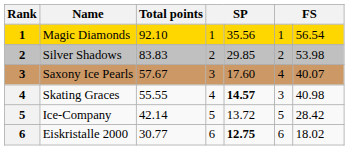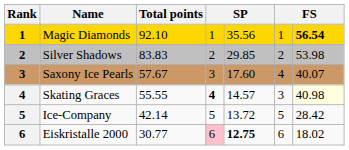(310, 34) normal -> (310, 34) bold
(212, 94) normal -> (212, 94) bold
(241, 94) bold -> (241, 94) normal
(310, 94) no background -> (310, 94) lightyellow background
(212, 134) no background -> (212, 134) pink background
